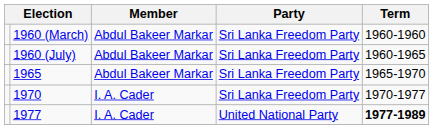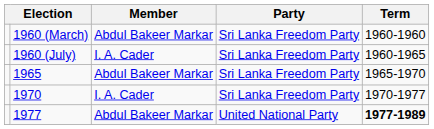(154, 54) Abdul Bakeer Markar -> (124, 54) I. A. Cader
(124, 114) I. A. Cader -> (154, 114) Abdul Bakeer Markar
